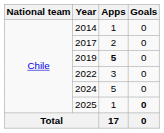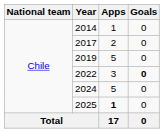(113, 58) bold -> (113, 58) normal
(144, 74) normal -> (144, 74) bold
(113, 105) normal -> (113, 105) bold
(144, 105) bold -> (144, 105) normal
